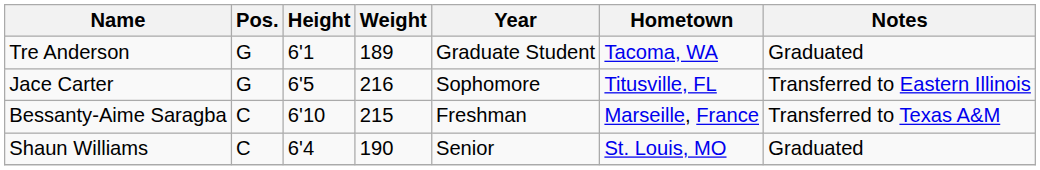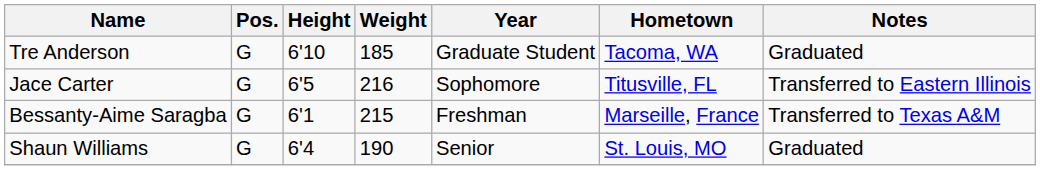(301, 52) 6'1 -> (307, 52) 6'10
(377, 52) 189 -> (377, 52) 185
(243, 116) C -> (244, 116) G
(307, 116) 6'10 -> (301, 116) 6'1
(243, 148) C -> (244, 148) G
